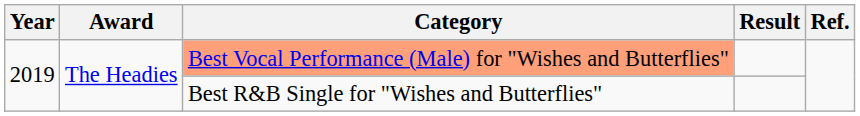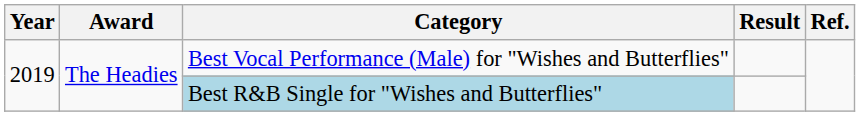(458, 57) lightsalmon background -> (458, 57) no background
(395, 93) no background -> (395, 93) lightblue background
